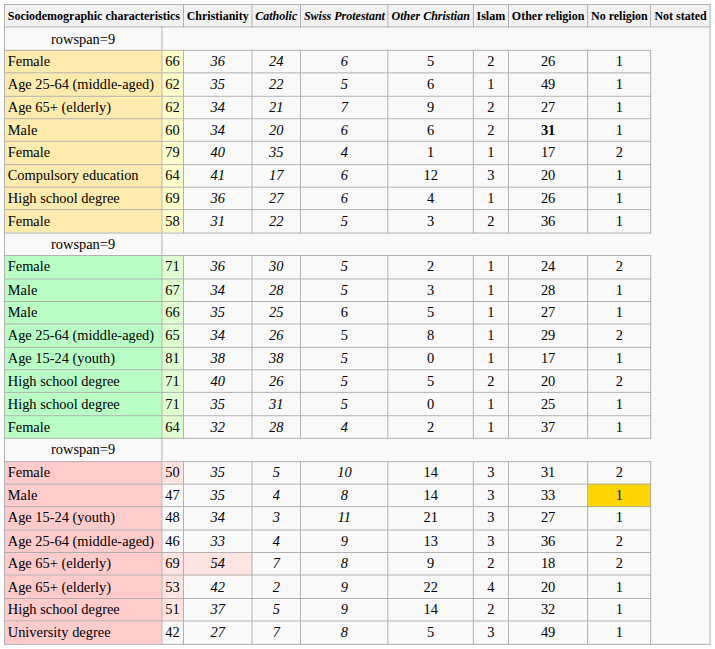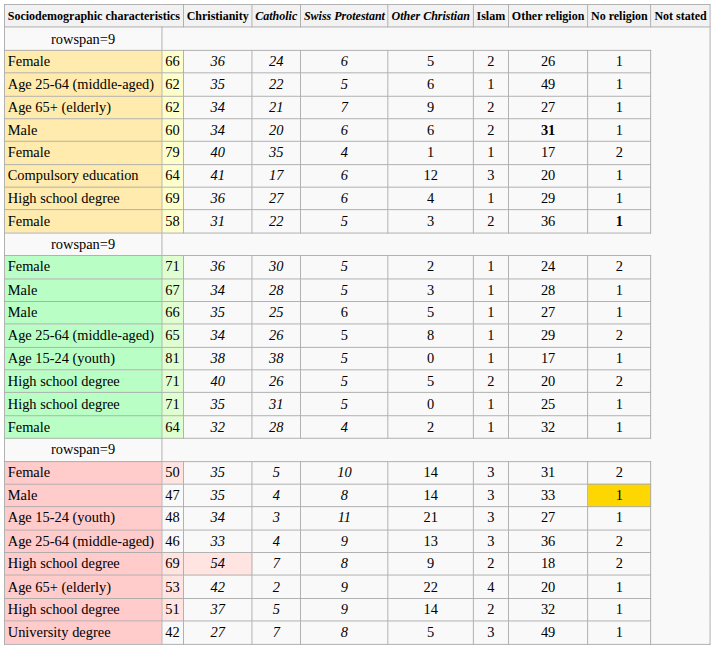(548, 198) 26 -> (548, 198) 29
(619, 221) normal -> (619, 221) bold
(548, 426) 37 -> (548, 426) 32
(59, 564) Age 65+ (elderly) -> (64, 564) High school degree
